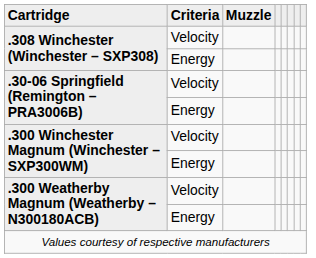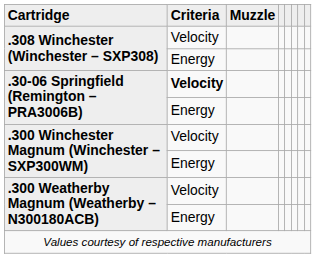(195, 84) normal -> (197, 84) bold
